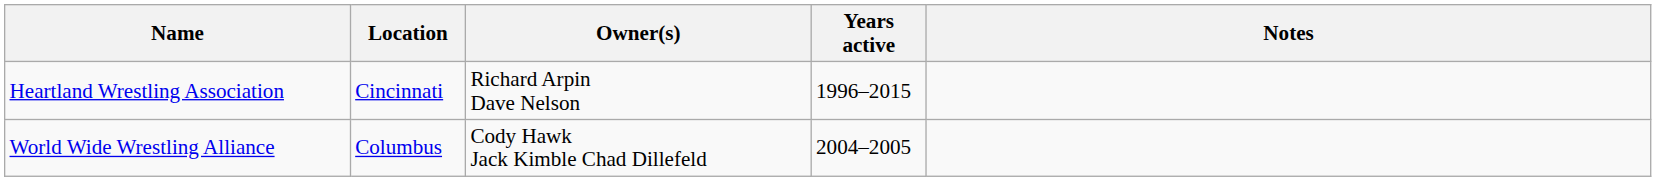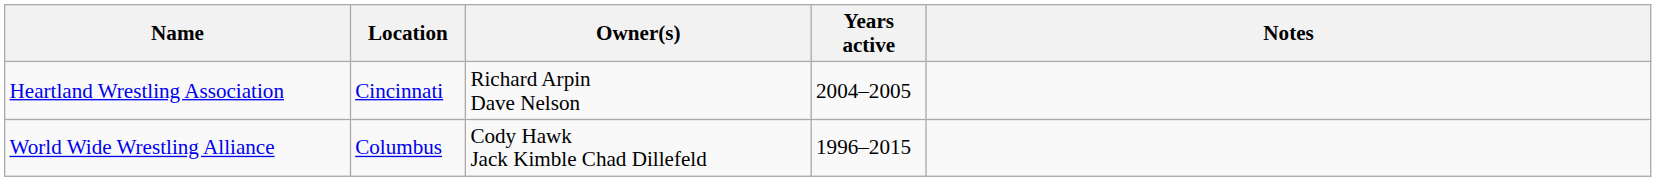(864, 90) 1996–2015 -> (864, 90) 2004–2005
(864, 147) 2004–2005 -> (864, 147) 1996–2015
